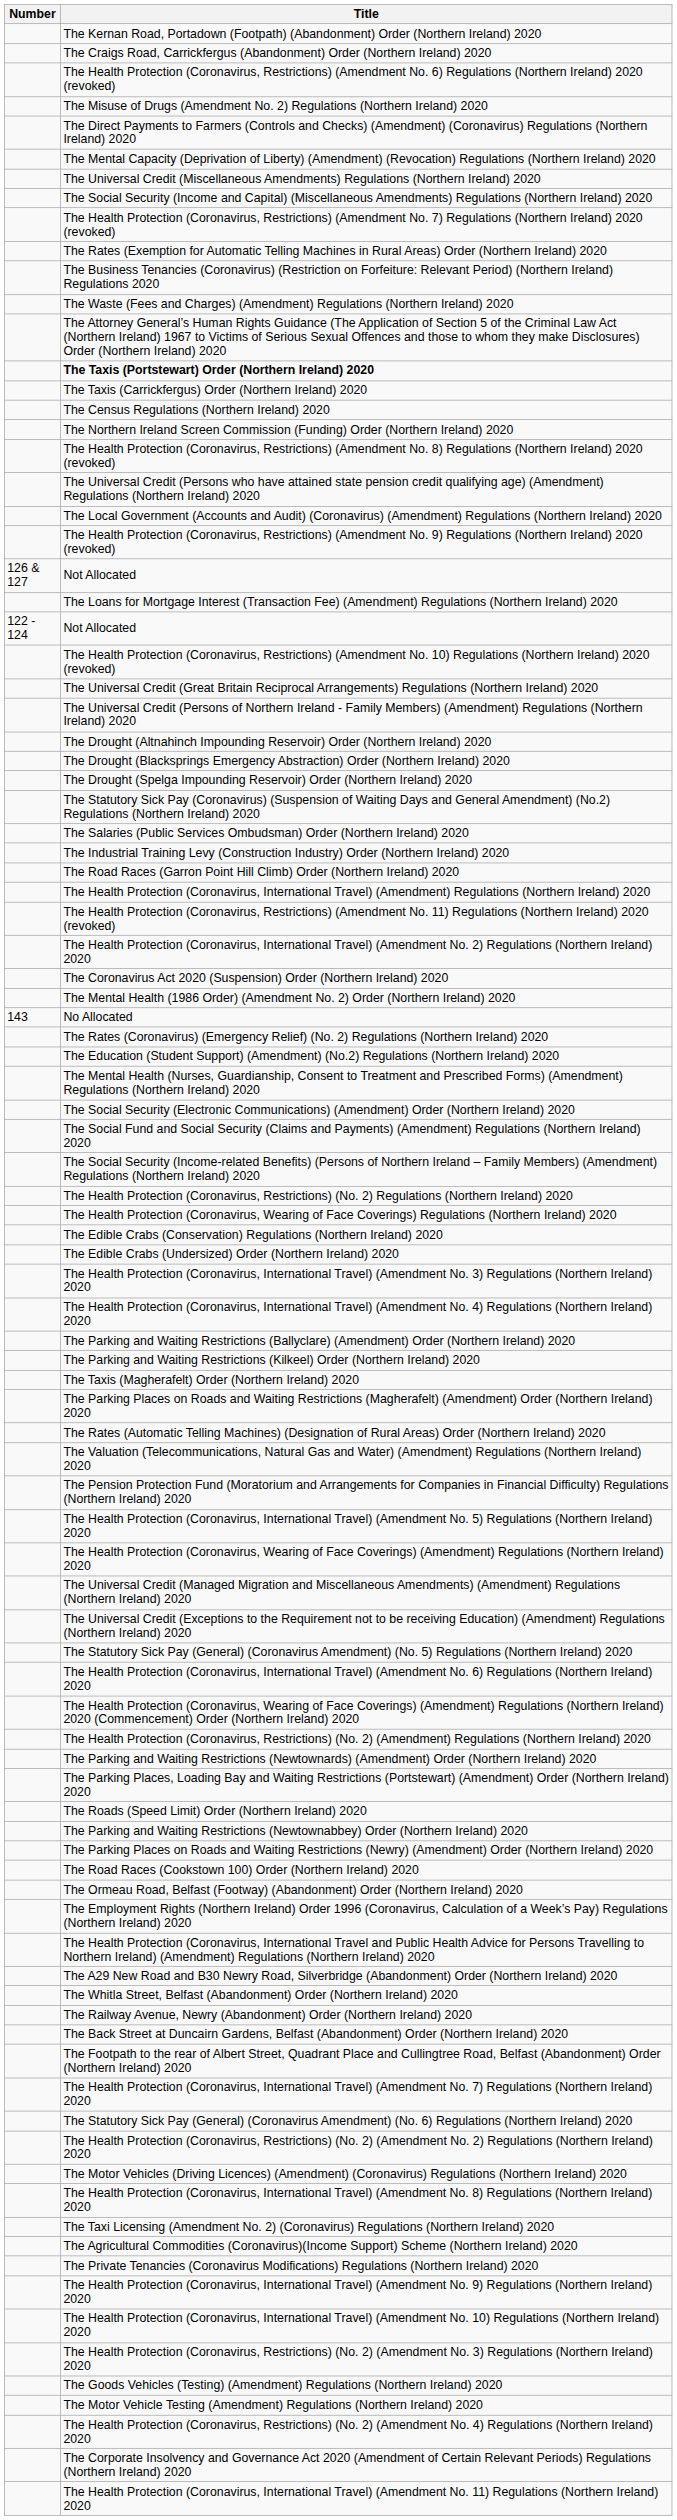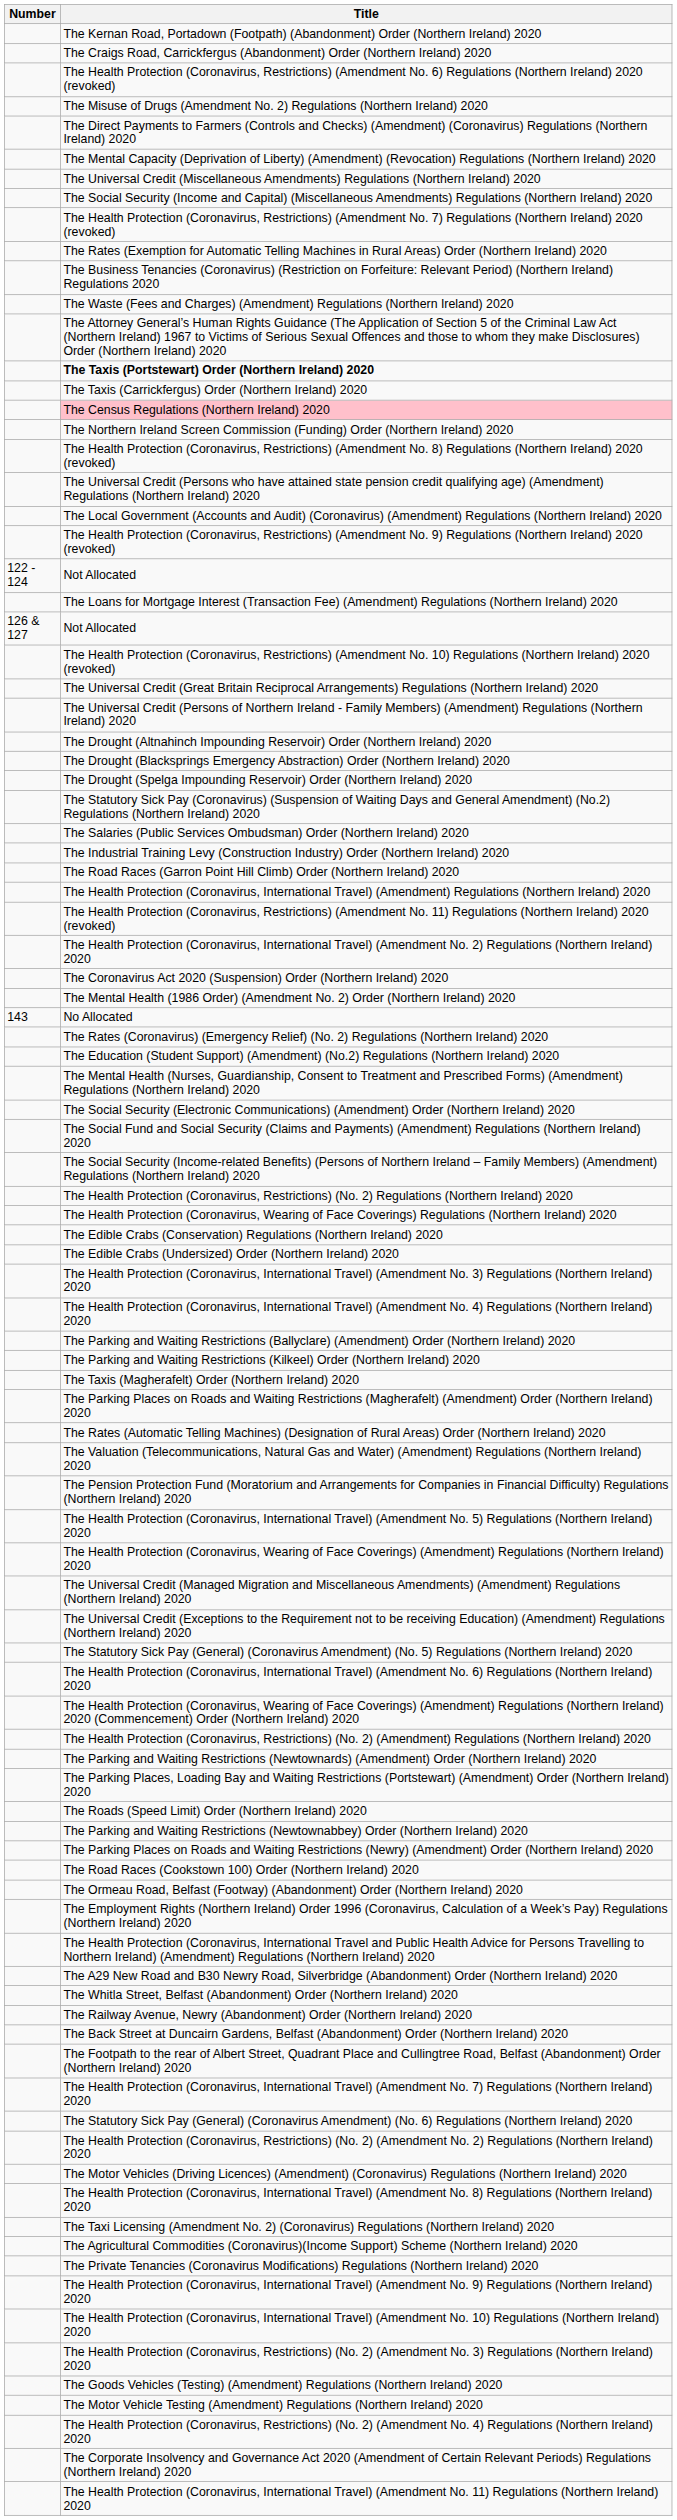(197, 410) no background -> (197, 410) pink background
(23, 575) 126 & 127 -> (21, 575) 122 - 124
(21, 628) 122 - 124 -> (23, 628) 126 & 127
